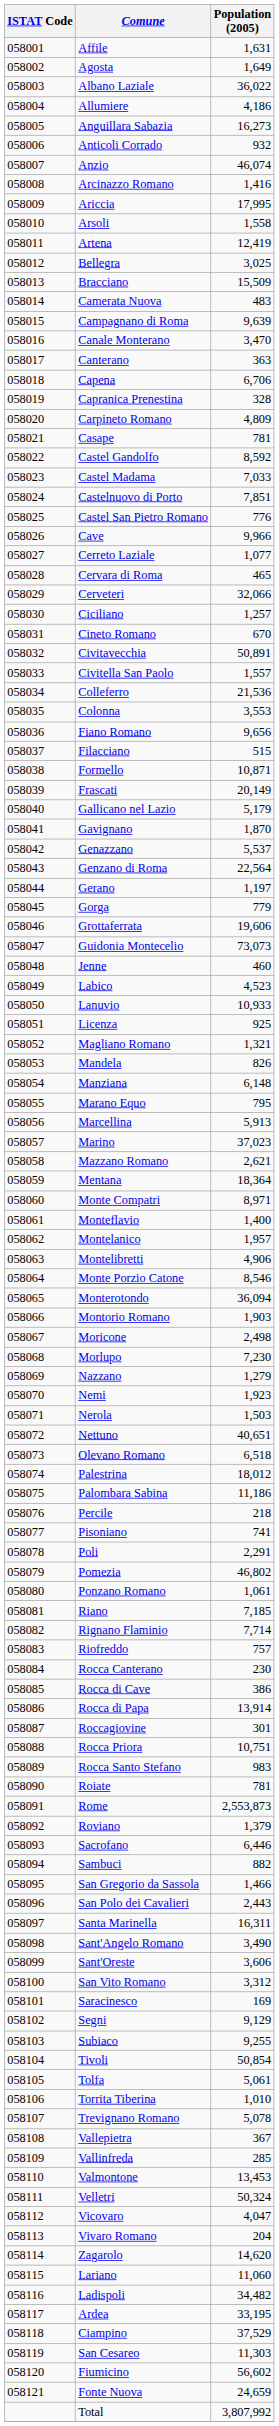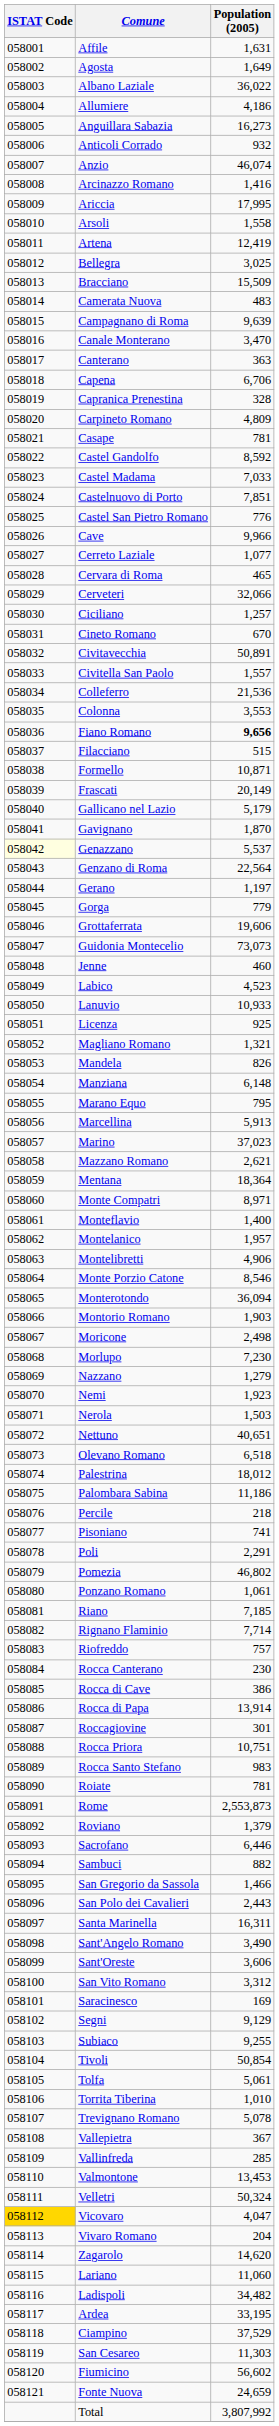(257, 731) normal -> (257, 731) bold
(26, 848) no background -> (26, 848) lightyellow background
(25, 2216) no background -> (25, 2216) gold background
